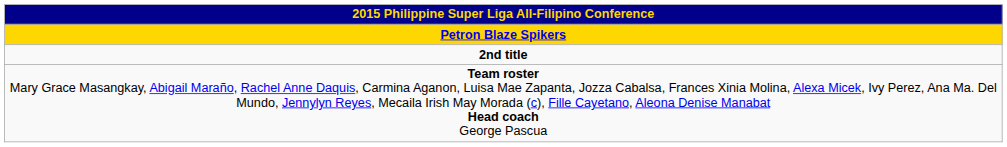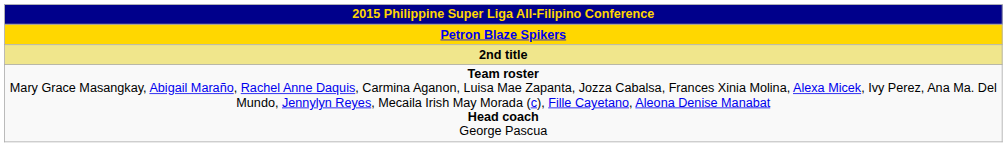(503, 54) no background -> (503, 54) khaki background
